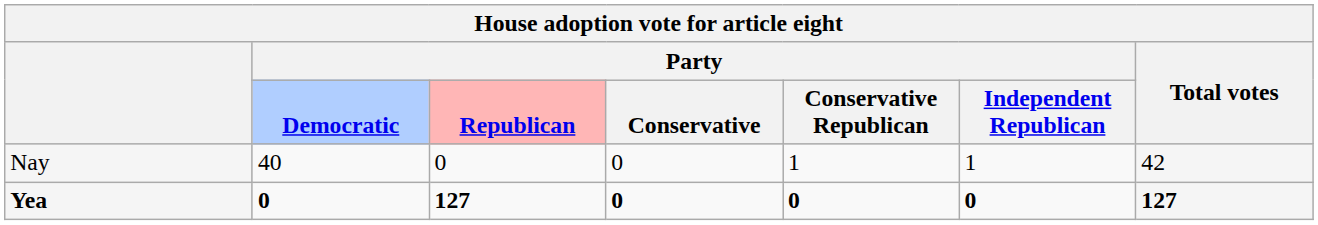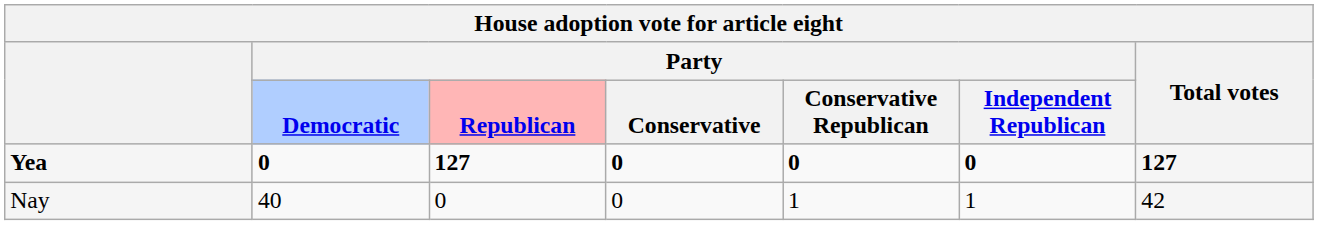rows swapped: (29, 200) <-> (30, 162)
